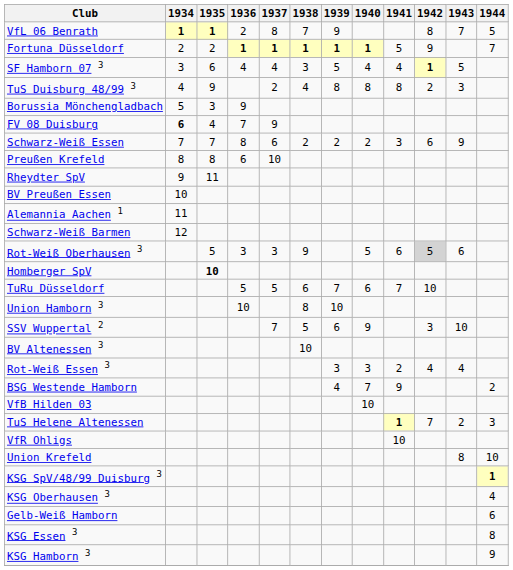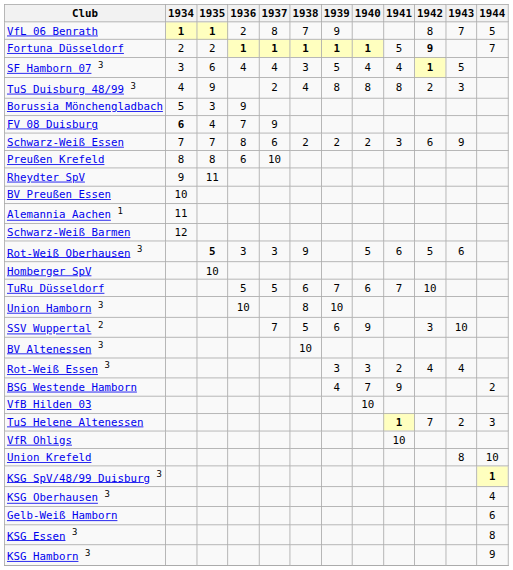(430, 48) normal -> (430, 48) bold
(212, 251) normal -> (212, 251) bold
(430, 251) lightgrey background -> (430, 251) no background
(212, 270) bold -> (212, 270) normal
